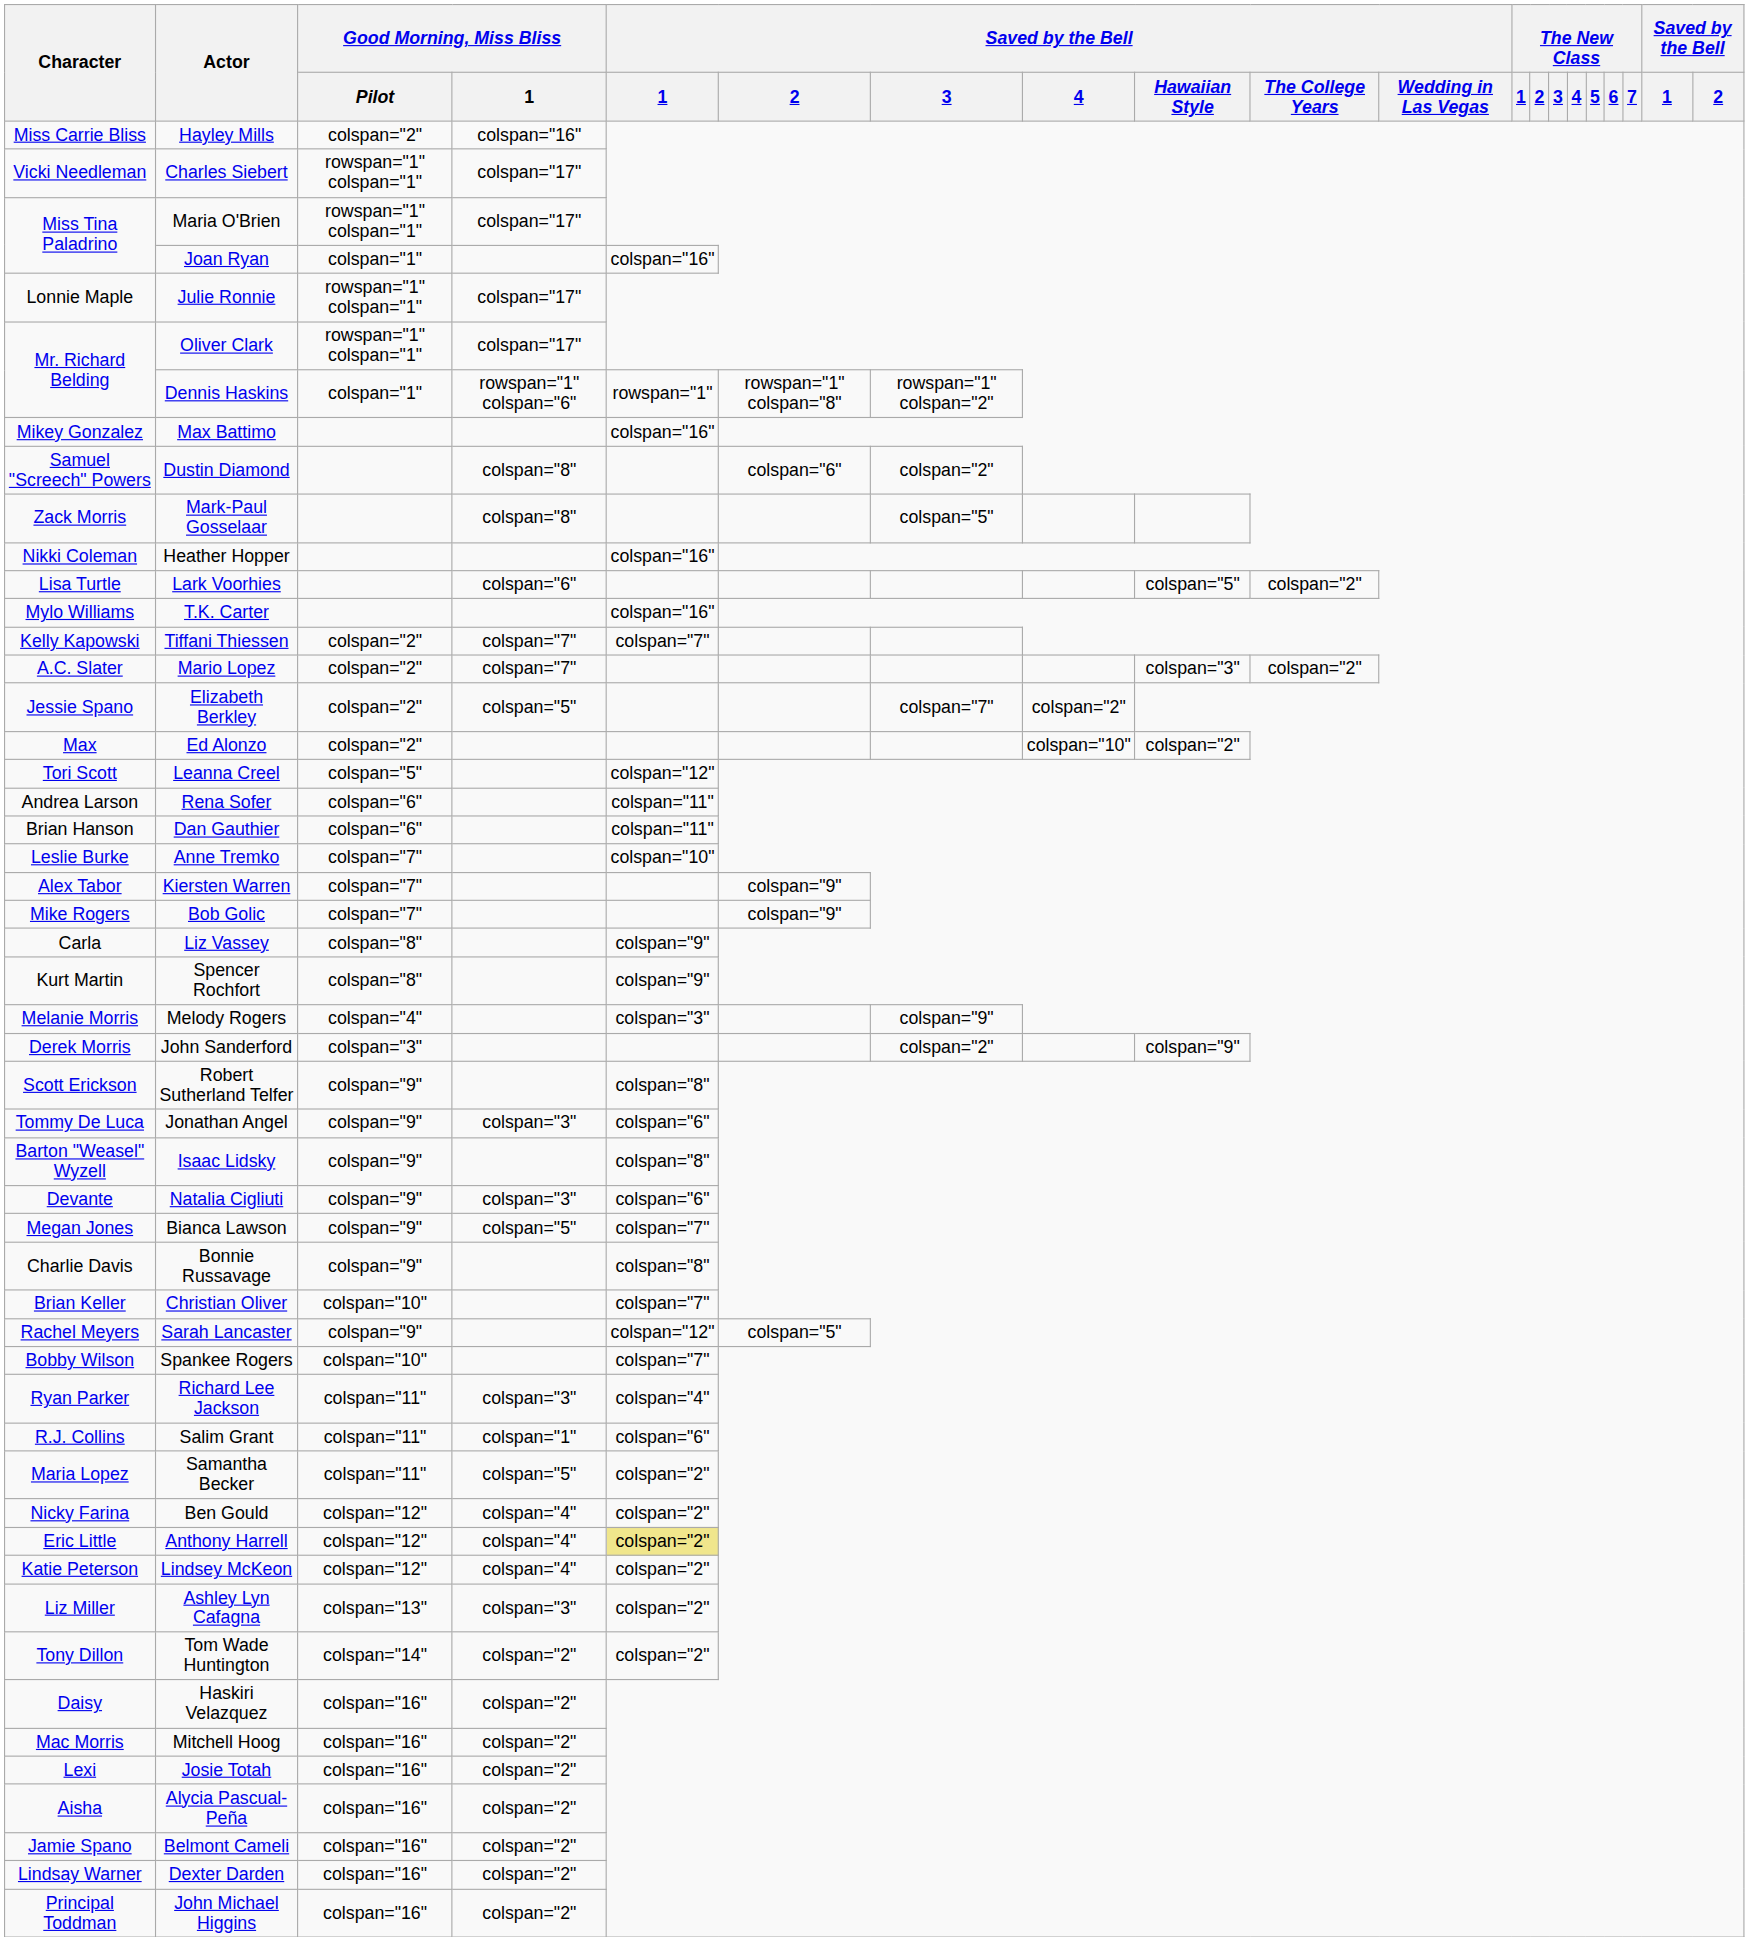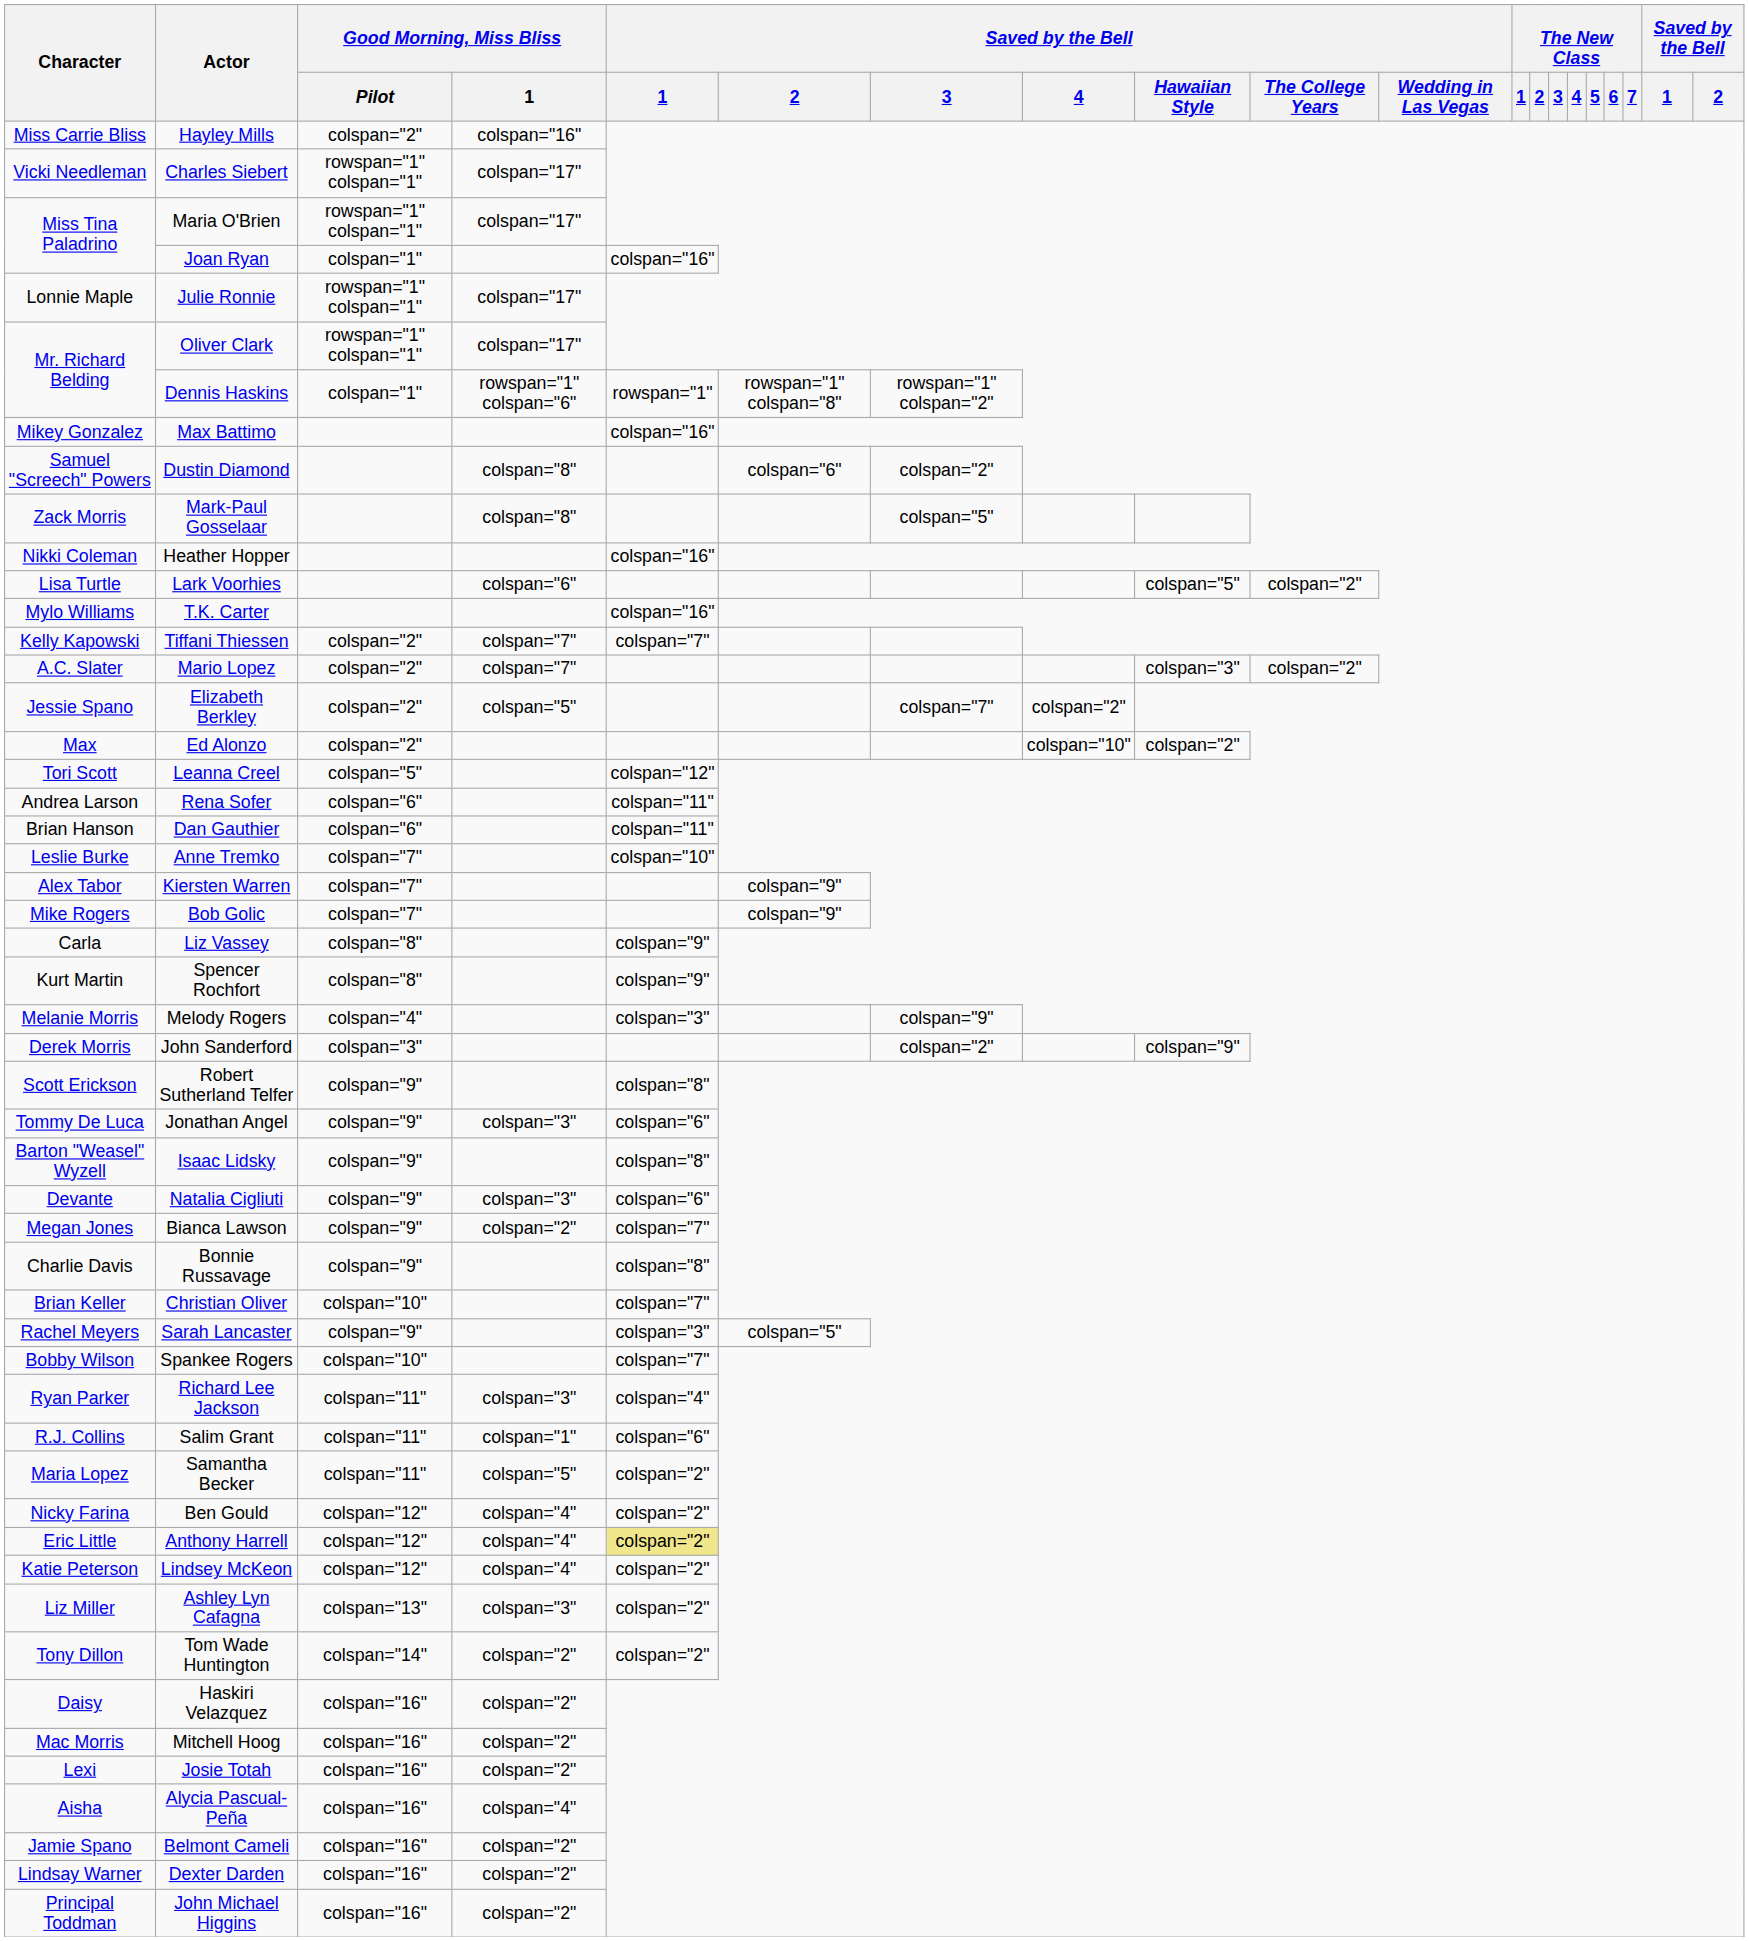(529, 1227) colspan="5" -> (529, 1227) colspan="2"
(662, 1332) colspan="12" -> (662, 1332) colspan="3"
(529, 1808) colspan="2" -> (529, 1808) colspan="4"
